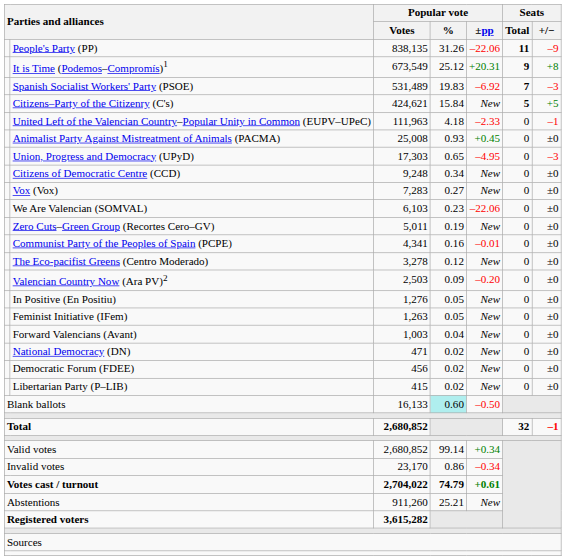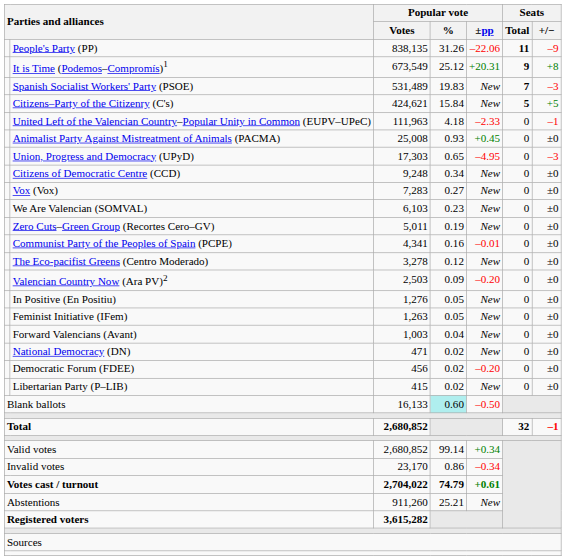(488, 86) –6.92 -> (490, 86) New
(485, 208) –22.06 -> (490, 208) New
(490, 369) New -> (488, 369) –0.20
